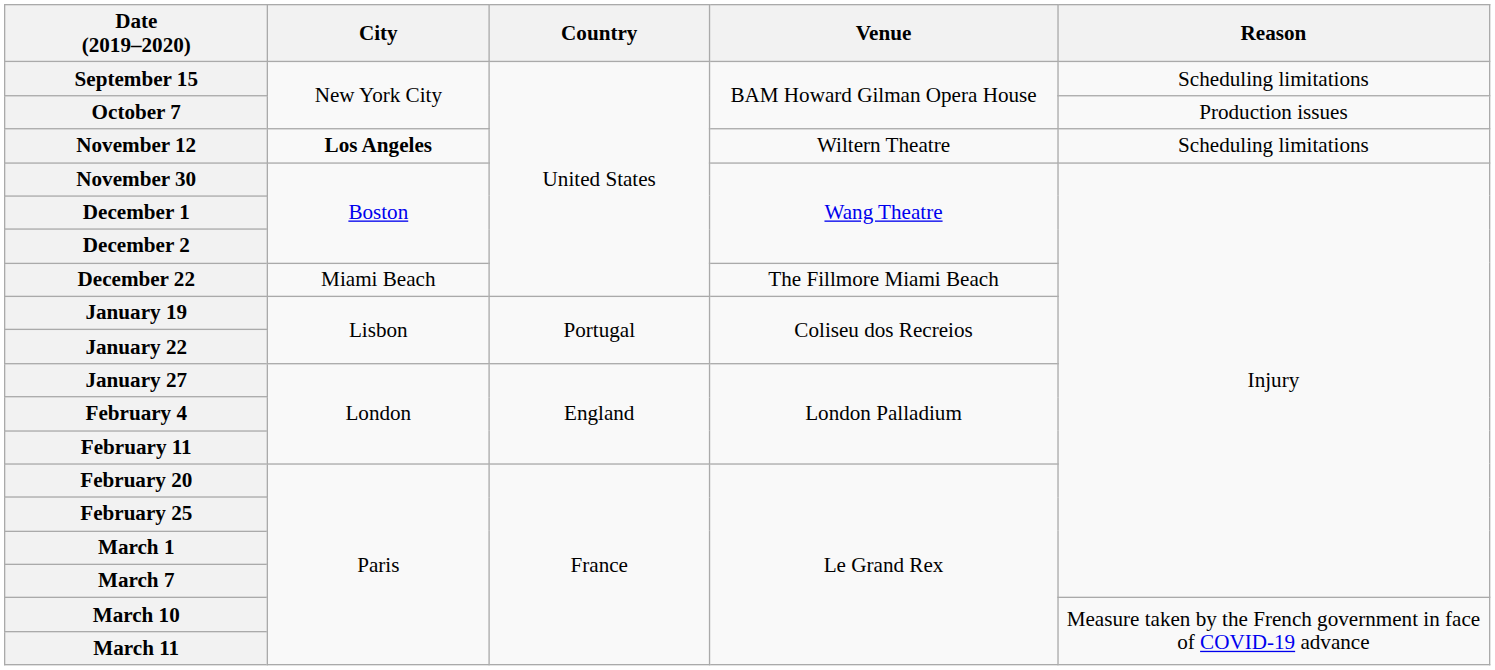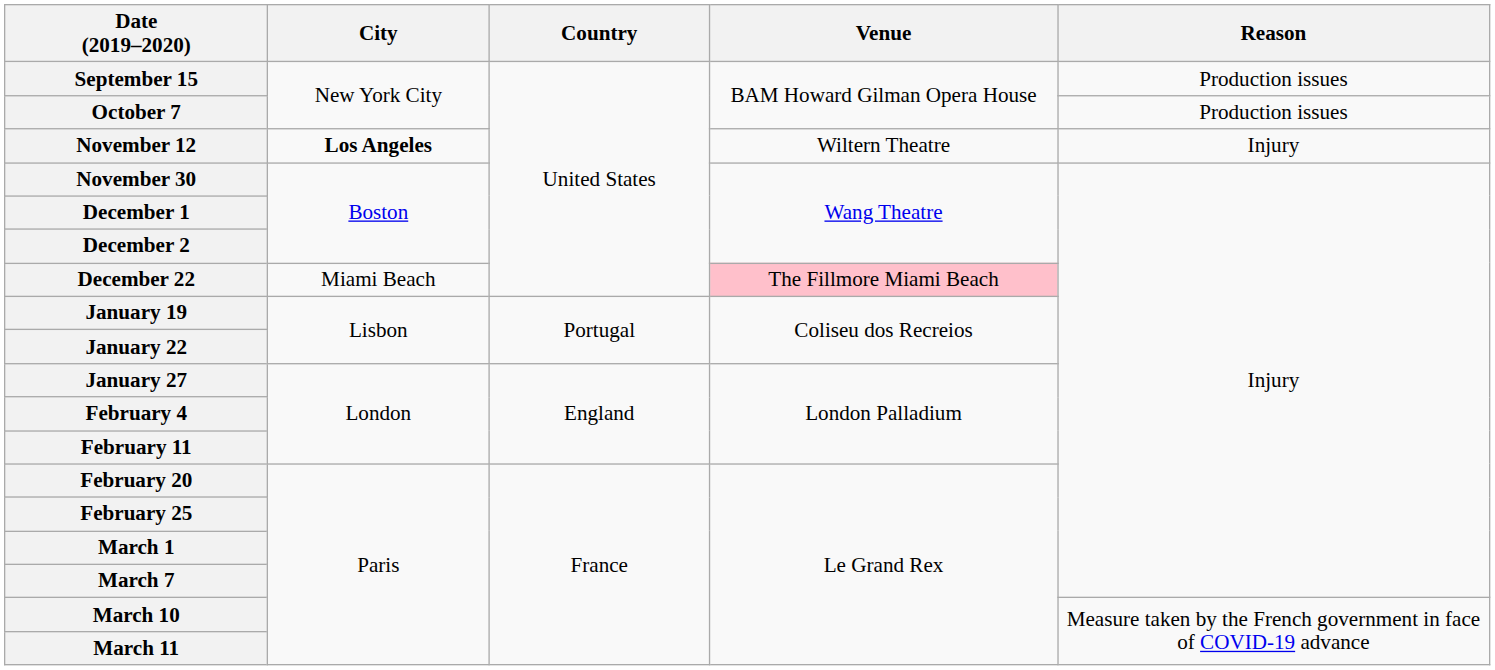(1273, 78) Scheduling limitations -> (1273, 78) Production issues
(1273, 145) Scheduling limitations -> (1273, 145) Injury
(884, 279) no background -> (884, 279) pink background
